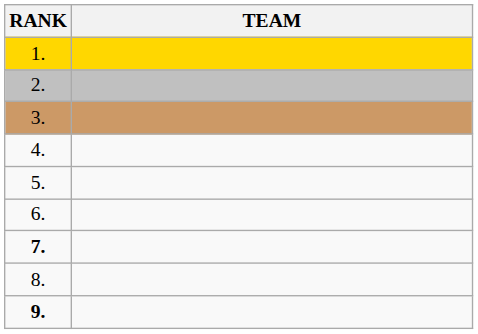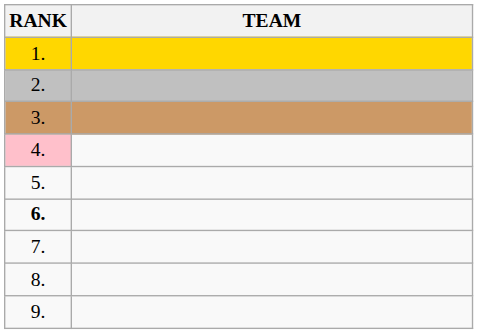(38, 150) no background -> (38, 150) pink background
(38, 214) normal -> (38, 214) bold
(38, 247) bold -> (38, 247) normal
(38, 311) bold -> (38, 311) normal
